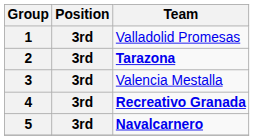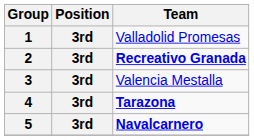(146, 59) Tarazona -> (181, 59) Recreativo Granada
(181, 102) Recreativo Granada -> (146, 102) Tarazona
